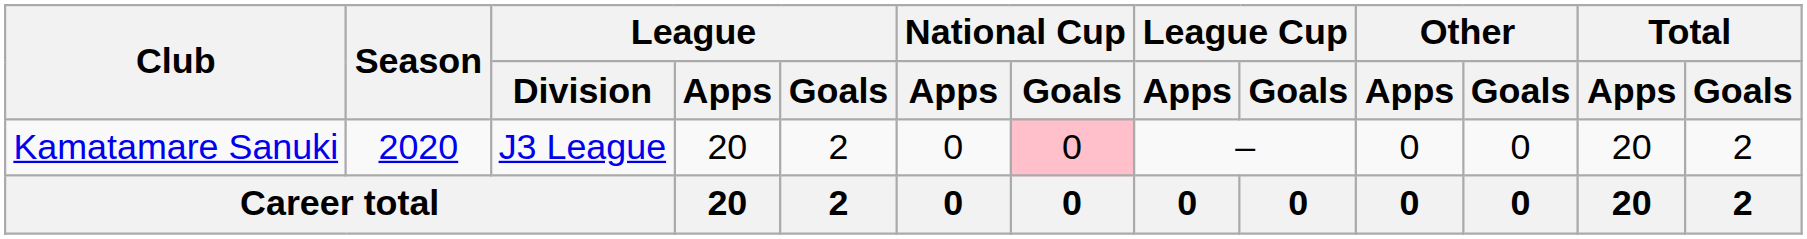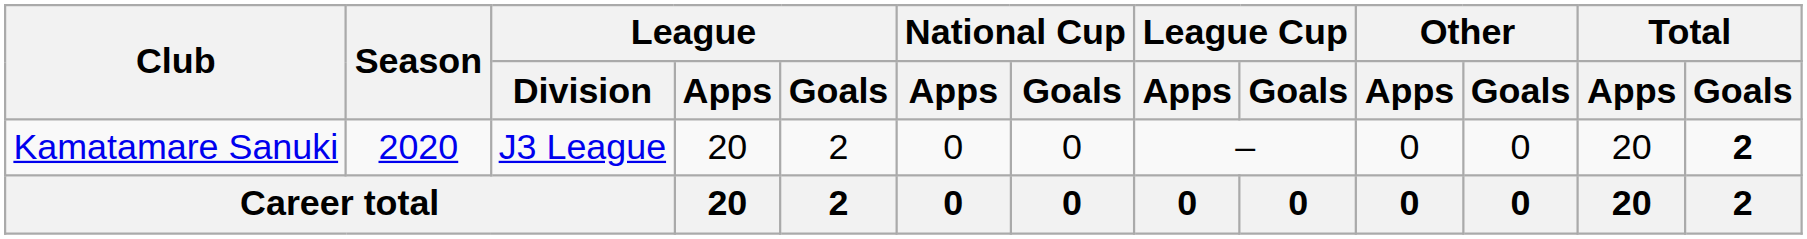(1072, 146) pink background -> (1072, 146) no background
(1743, 146) normal -> (1743, 146) bold
